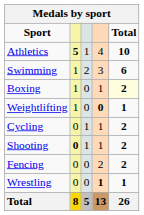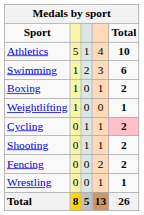(76, 51) bold -> (76, 51) normal
(124, 89) lightyellow background -> (124, 89) no background
(100, 108) bold -> (100, 108) normal
(124, 126) no background -> (124, 126) pink background
(76, 145) bold -> (76, 145) normal
(100, 183) bold -> (100, 183) normal
